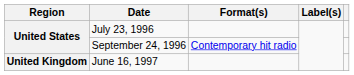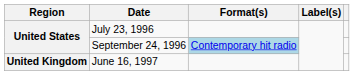(244, 45) no background -> (244, 45) lightblue background
